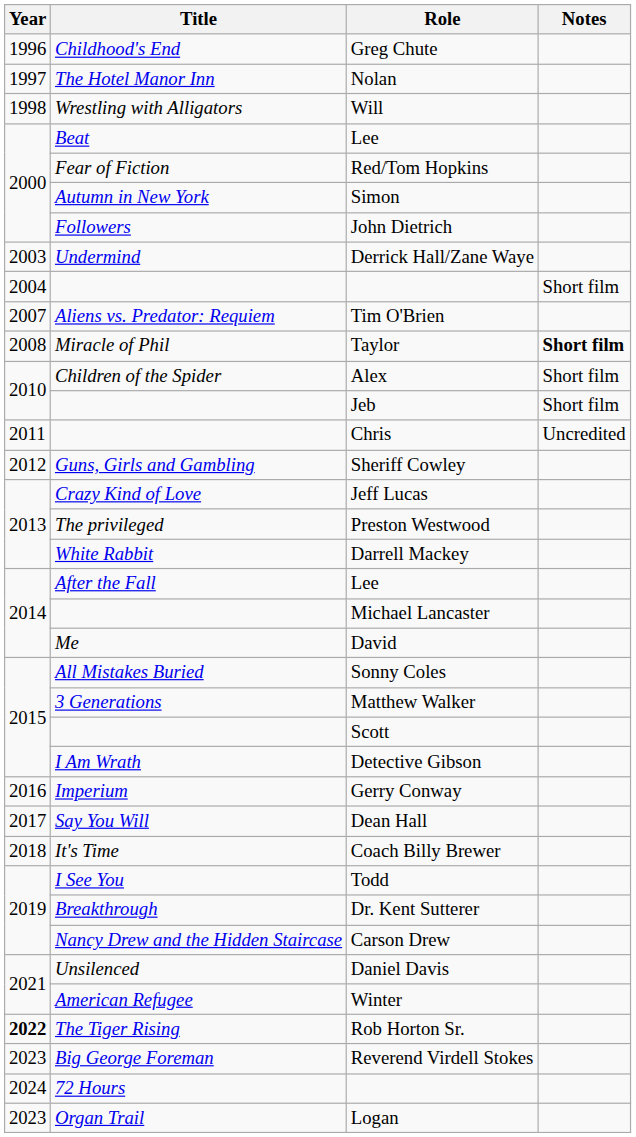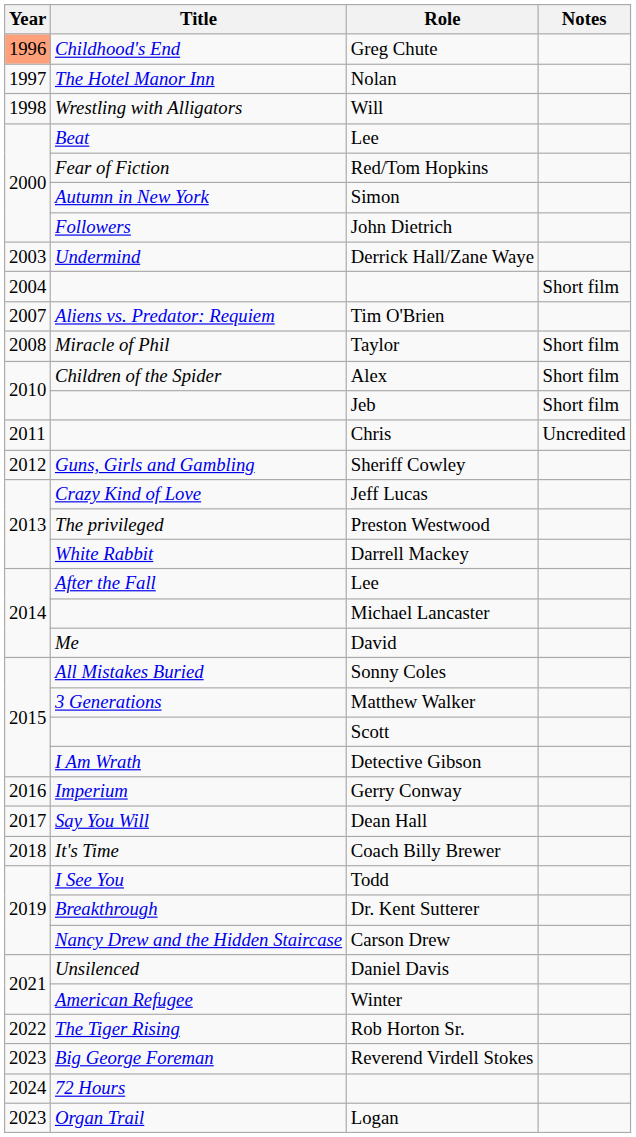(28, 49) no background -> (28, 49) lightsalmon background
(583, 345) bold -> (581, 345) normal
(28, 1028) bold -> (28, 1028) normal
